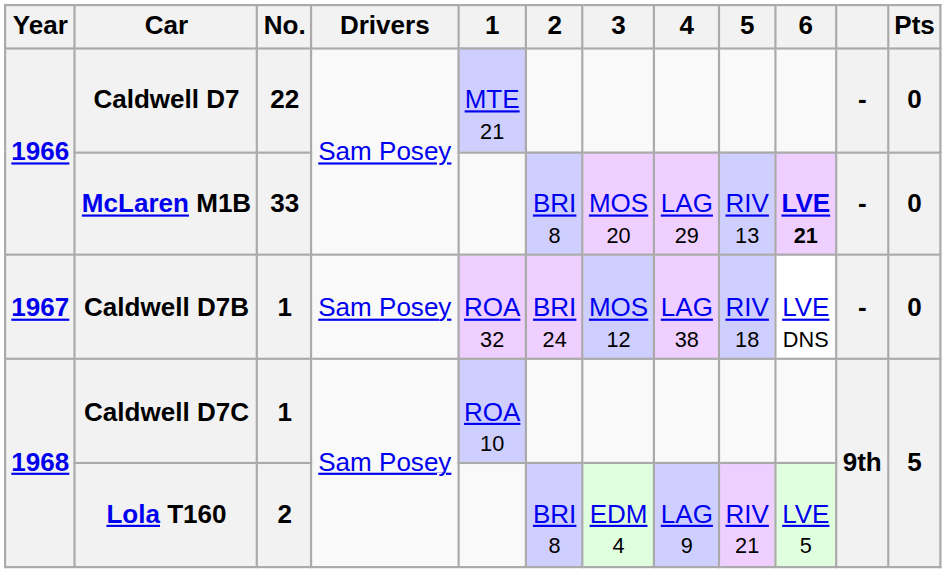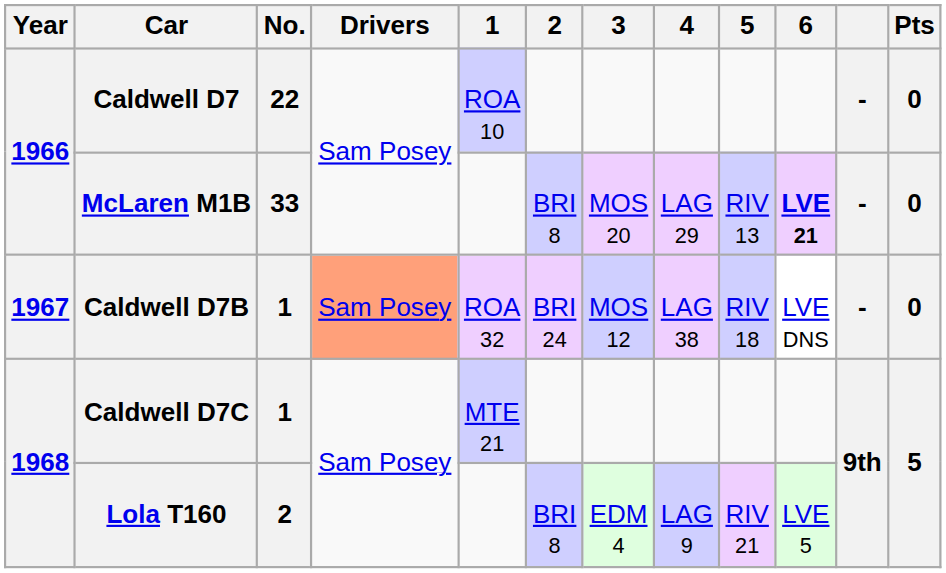(492, 114) MTE 21 -> (492, 114) ROA 10
(385, 307) no background -> (385, 307) lightsalmon background
(492, 425) ROA 10 -> (492, 425) MTE 21
